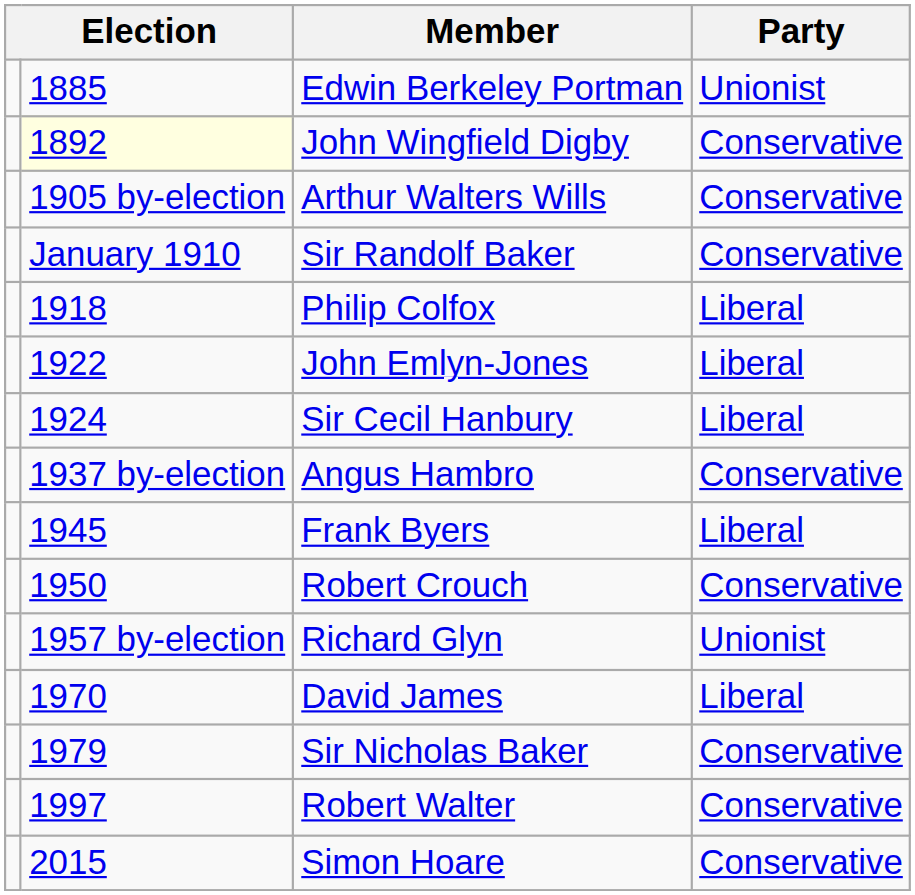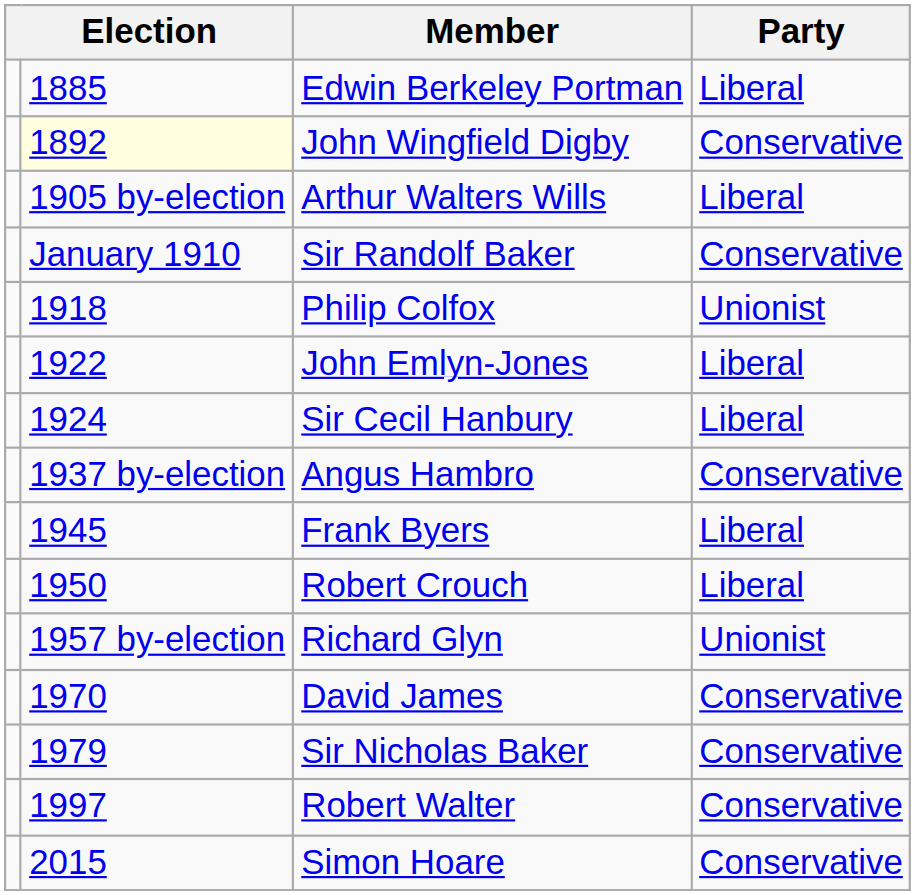(762, 87) Unionist -> (752, 87) Liberal
(801, 198) Conservative -> (752, 198) Liberal
(752, 308) Liberal -> (762, 308) Unionist
(801, 585) Conservative -> (752, 585) Liberal
(752, 695) Liberal -> (801, 695) Conservative
